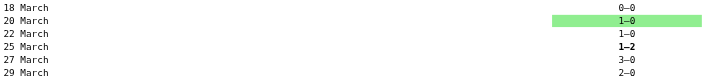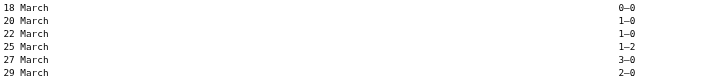(627, 21) lightgreen background -> (627, 21) no background
(627, 47) bold -> (627, 47) normal
